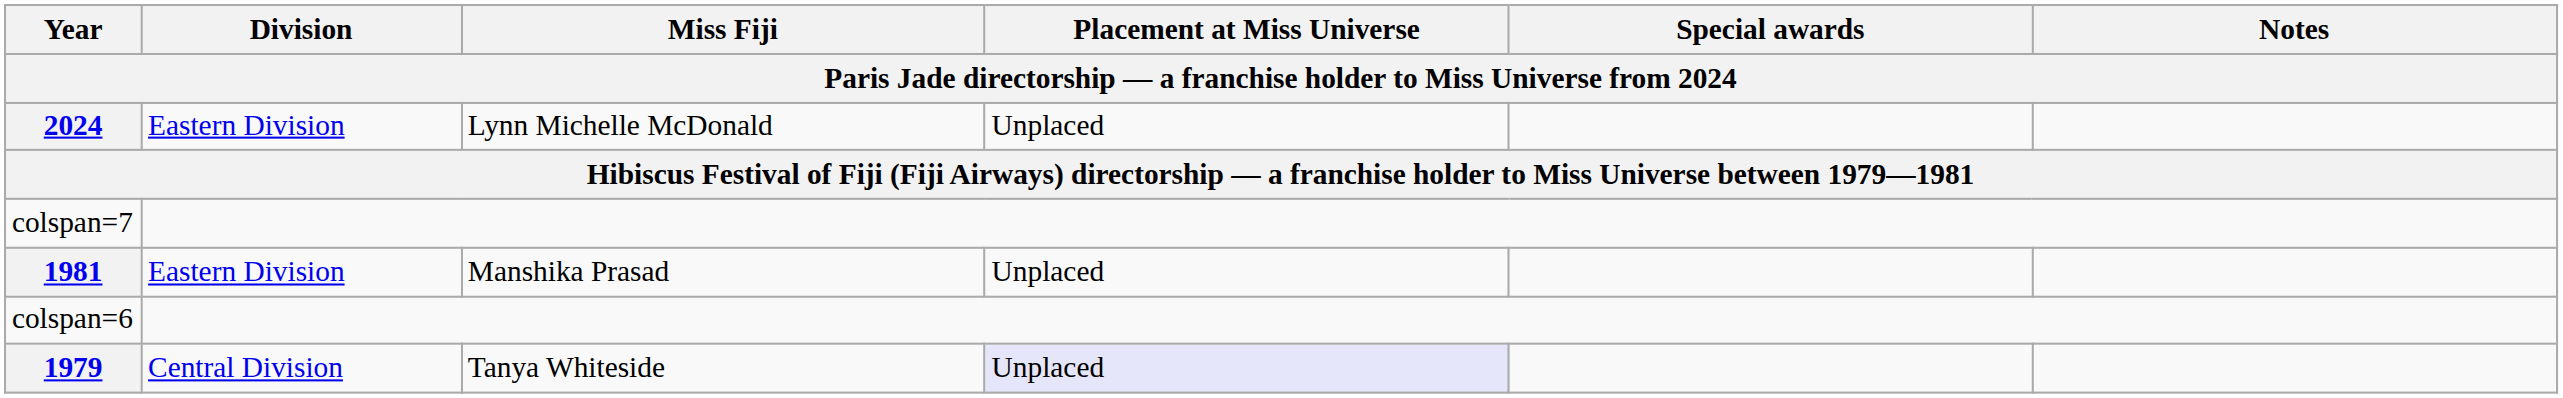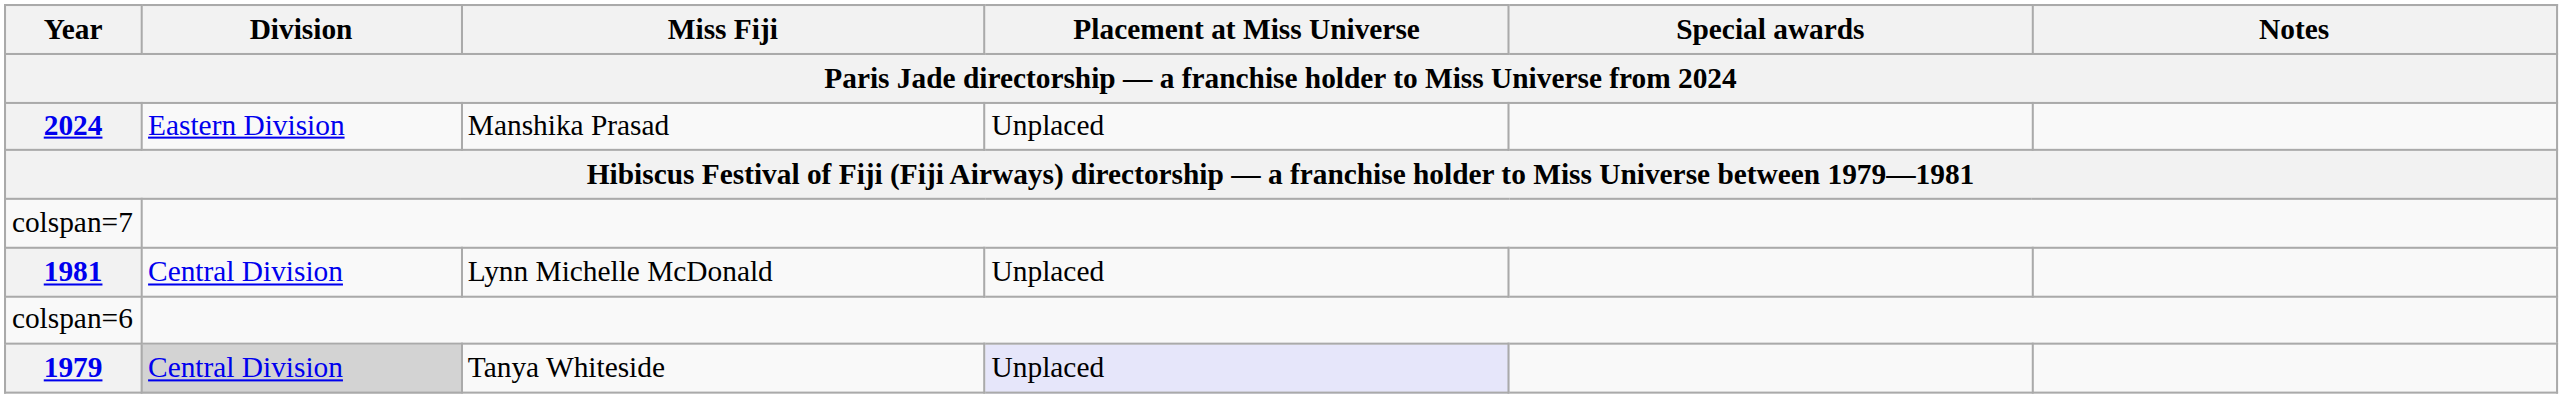(620, 126) Lynn Michelle McDonald -> (569, 126) Manshika Prasad
(246, 271) Eastern Division -> (246, 271) Central Division
(569, 271) Manshika Prasad -> (620, 271) Lynn Michelle McDonald
(246, 368) no background -> (246, 368) lightgrey background
